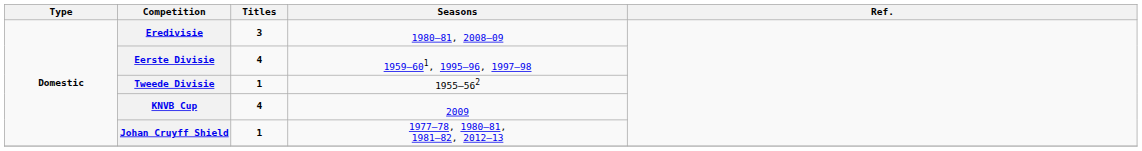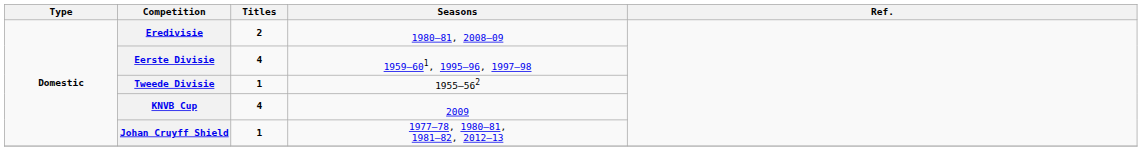(259, 33) 3 -> (259, 33) 2
